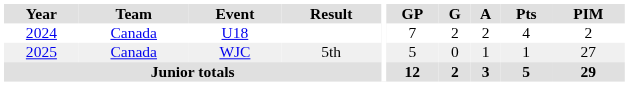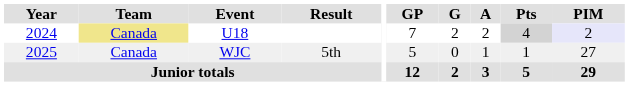(134, 33) no background -> (134, 33) khaki background
(526, 33) no background -> (526, 33) lightgrey background
(588, 33) no background -> (588, 33) lavender background
